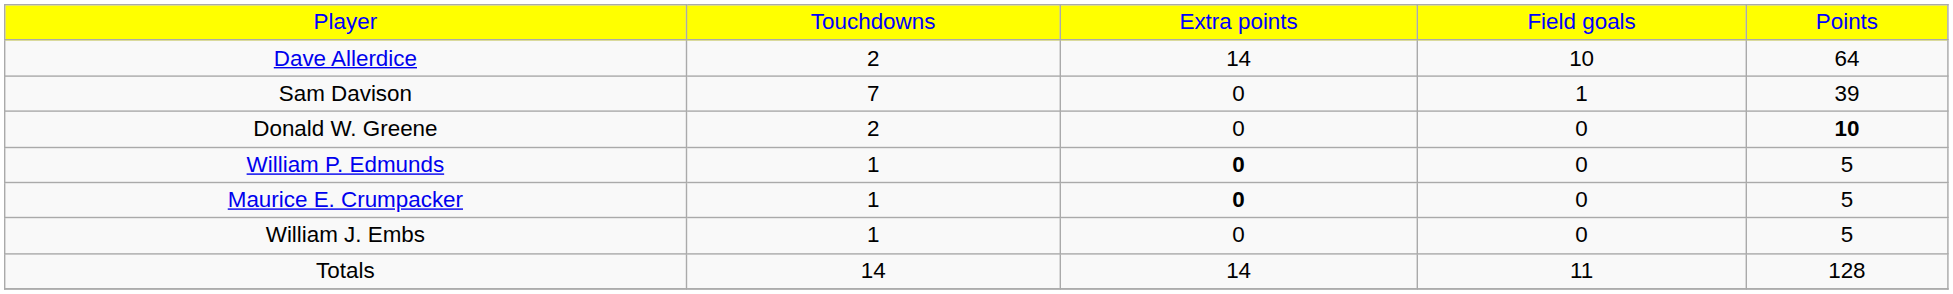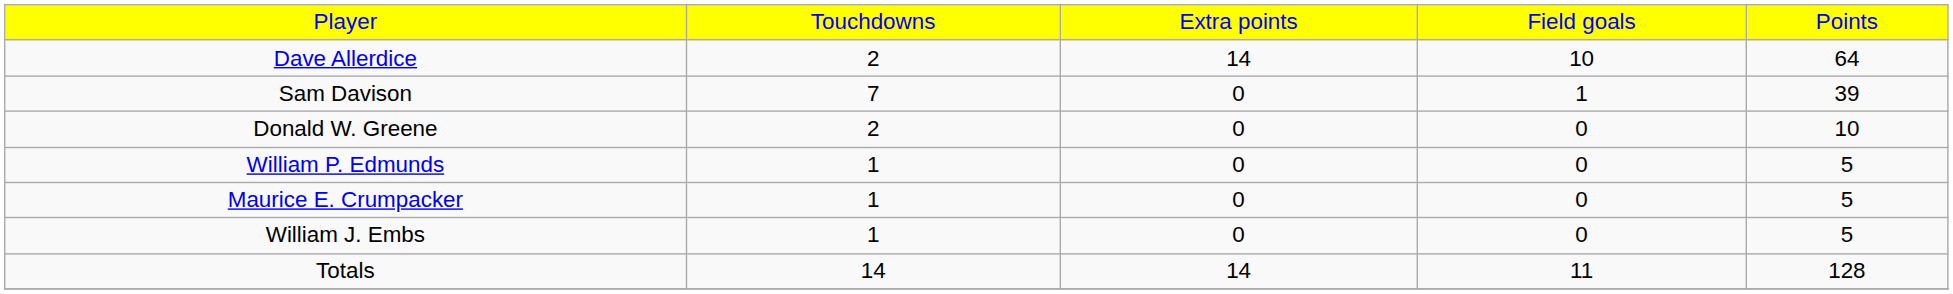(1847, 128) bold -> (1847, 128) normal
(1239, 164) bold -> (1239, 164) normal
(1239, 199) bold -> (1239, 199) normal
